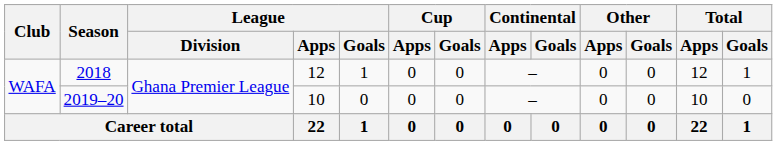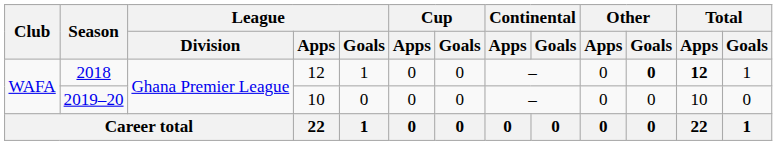(651, 72) normal -> (651, 72) bold
(699, 72) normal -> (699, 72) bold
